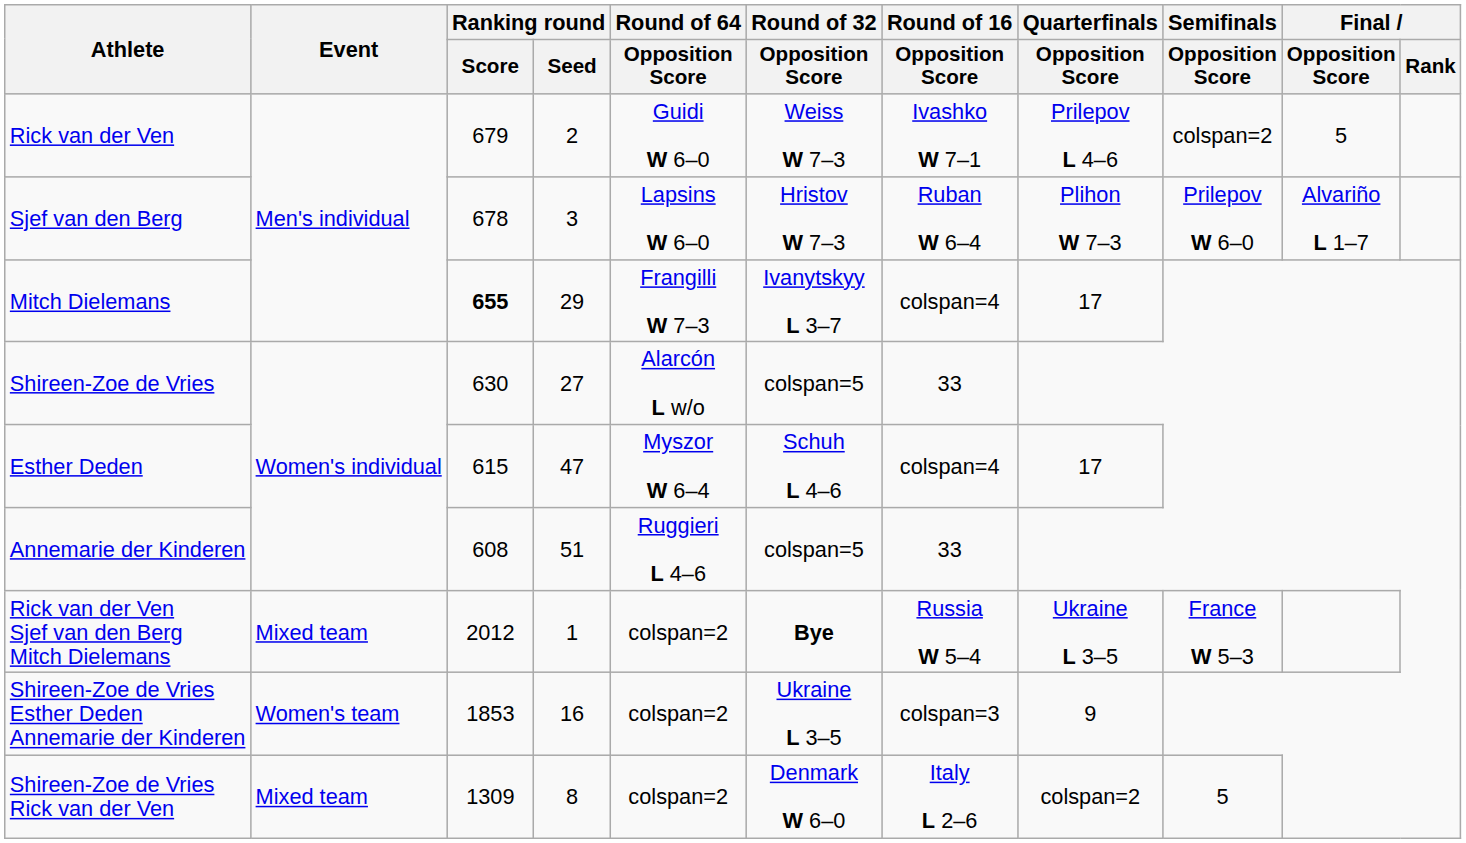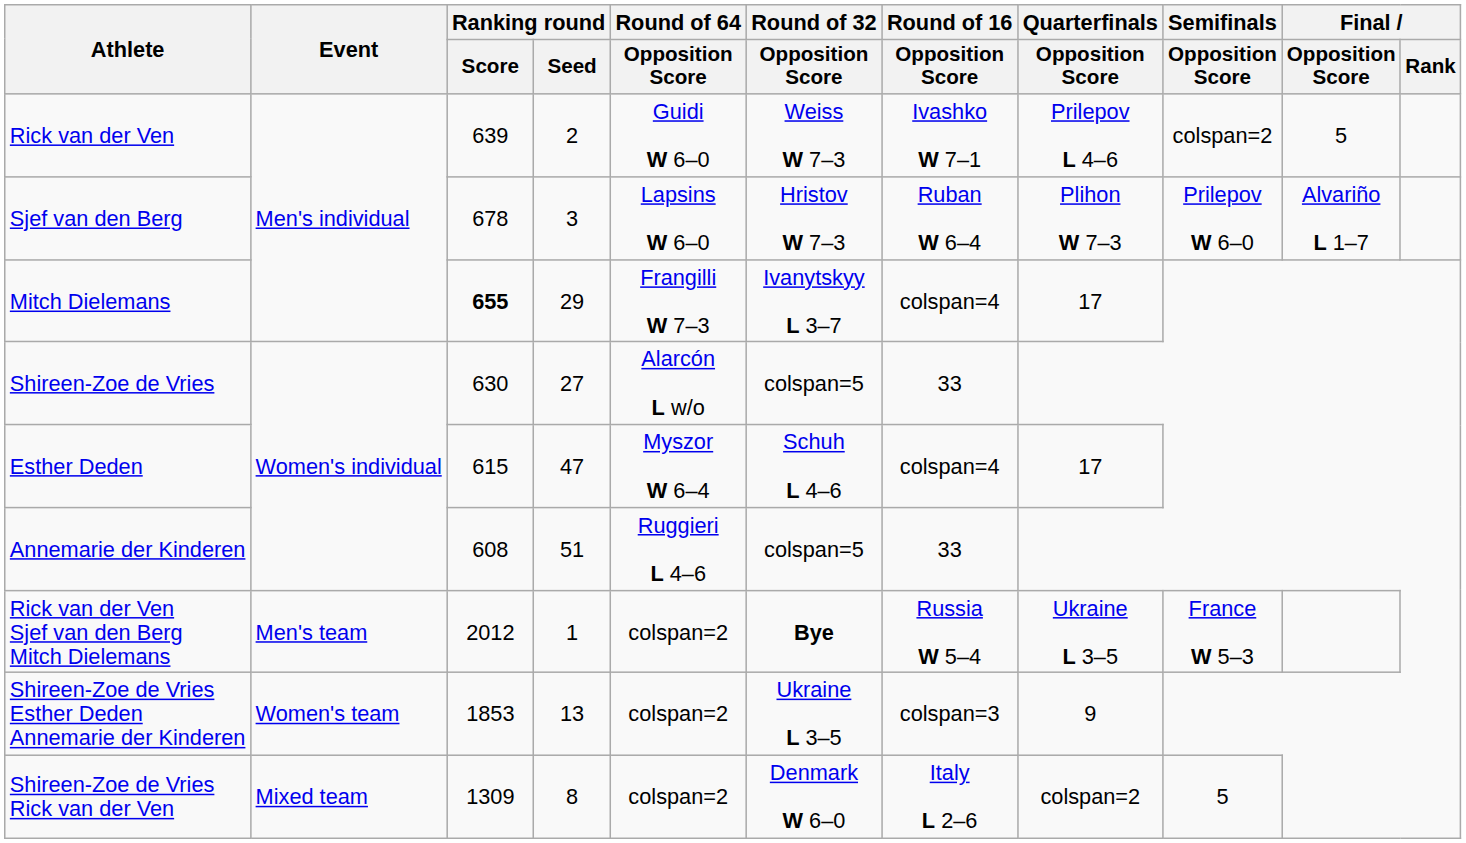(490, 136) 679 -> (490, 136) 639
(312, 632) Mixed team -> (311, 632) Men's team
(572, 715) 16 -> (572, 715) 13
